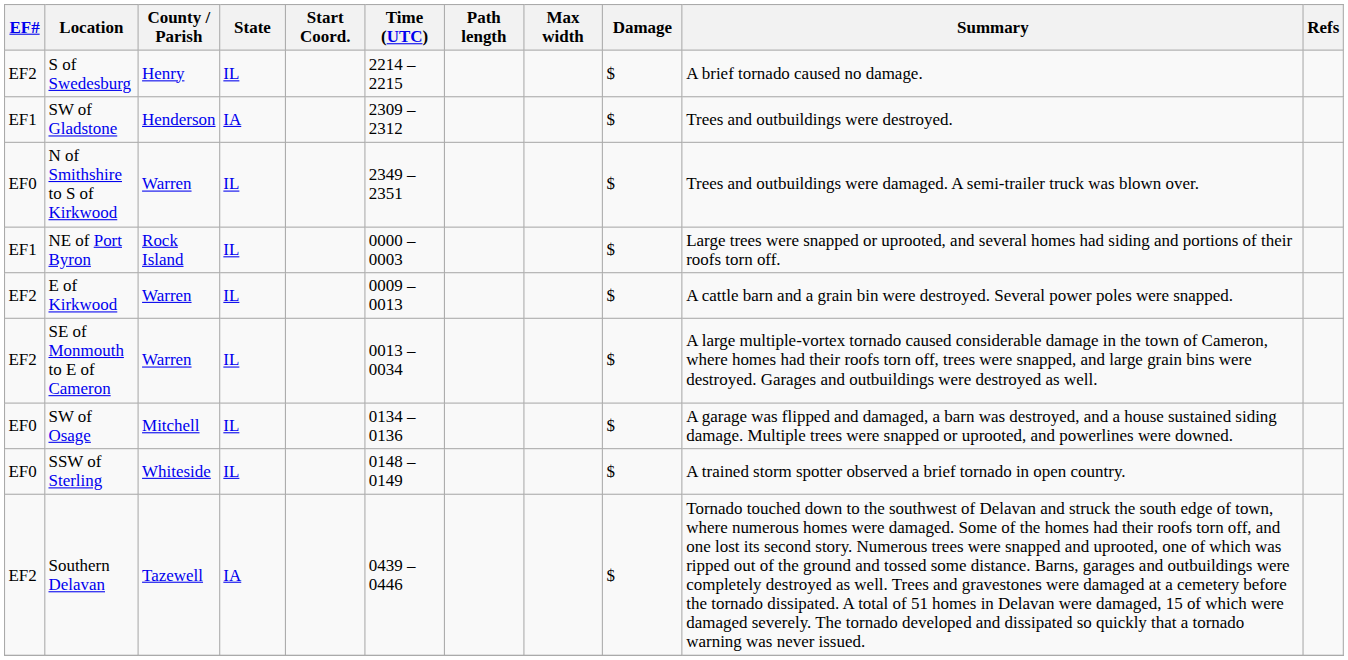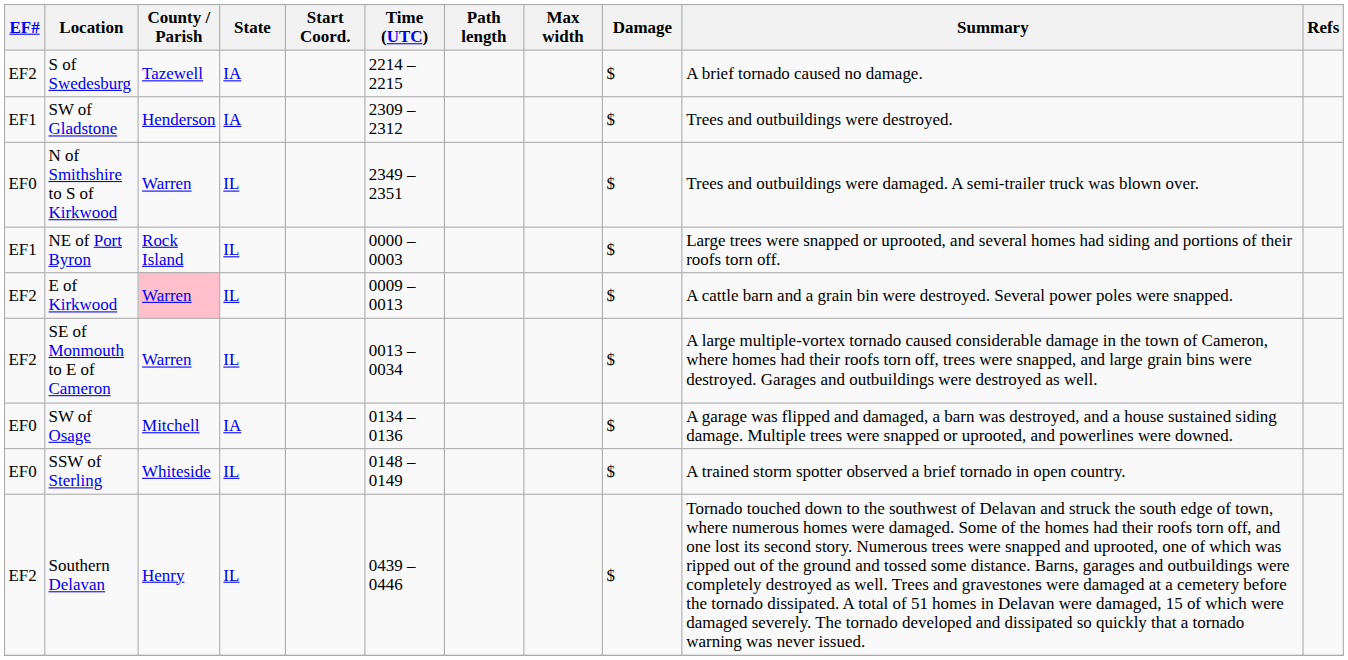(163, 73) Henry -> (173, 73) Tazewell
(231, 73) IL -> (232, 73) IA
(167, 295) no background -> (167, 295) pink background
(231, 425) IL -> (232, 425) IA
(173, 574) Tazewell -> (163, 574) Henry
(232, 574) IA -> (231, 574) IL
